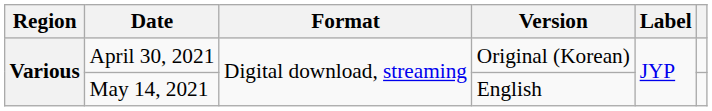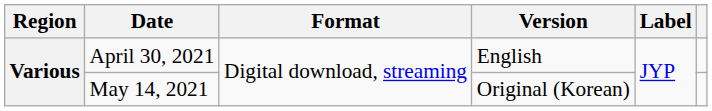(553, 55) Original (Korean) -> (509, 55) English
(509, 88) English -> (553, 88) Original (Korean)
